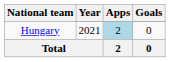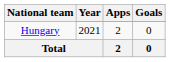(118, 30) lightblue background -> (118, 30) no background
